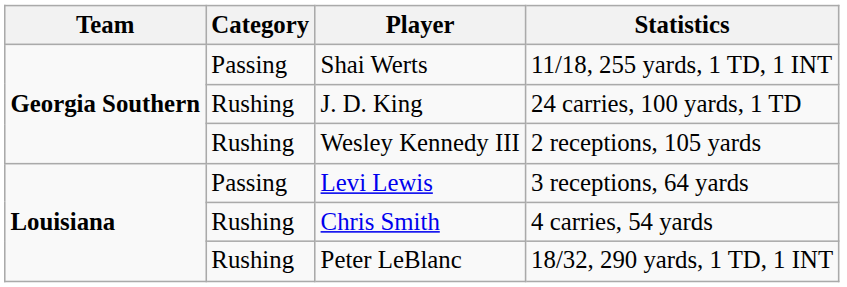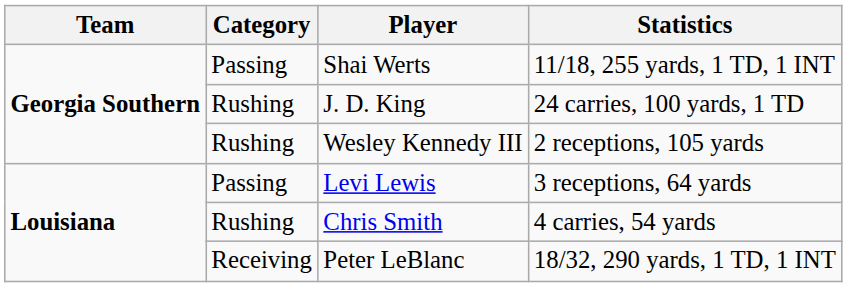(253, 260) Rushing -> (262, 260) Receiving
